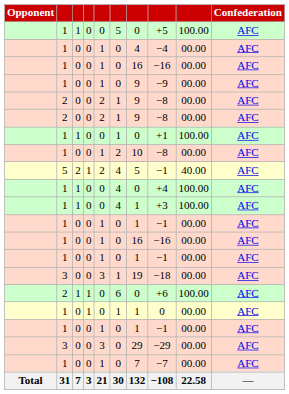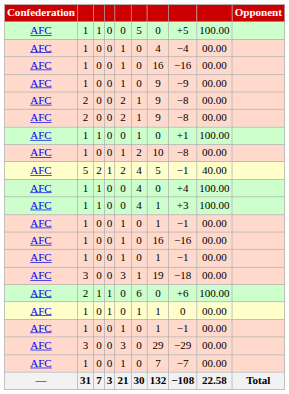columns swapped: (31, 13) <-> (248, 13)
